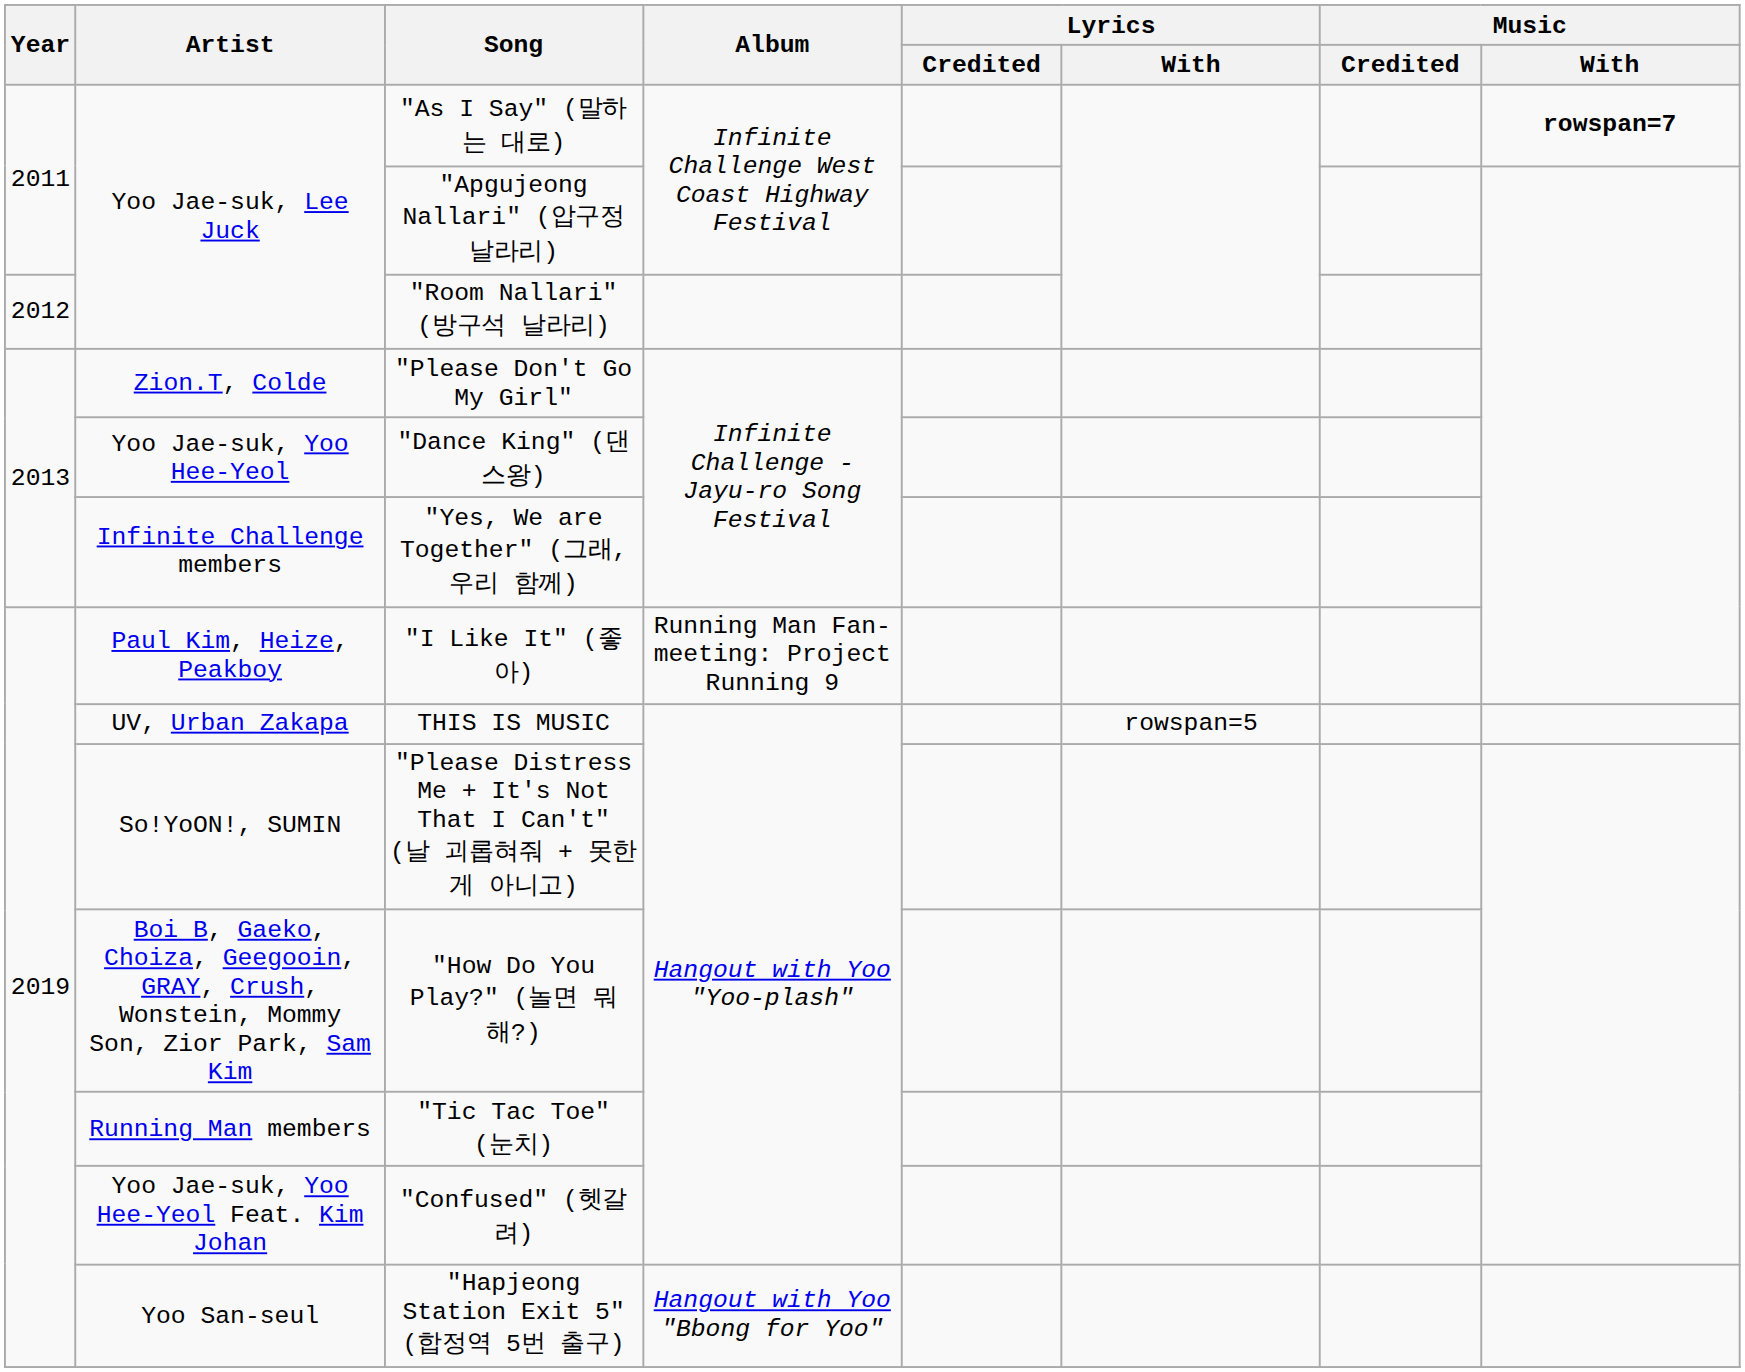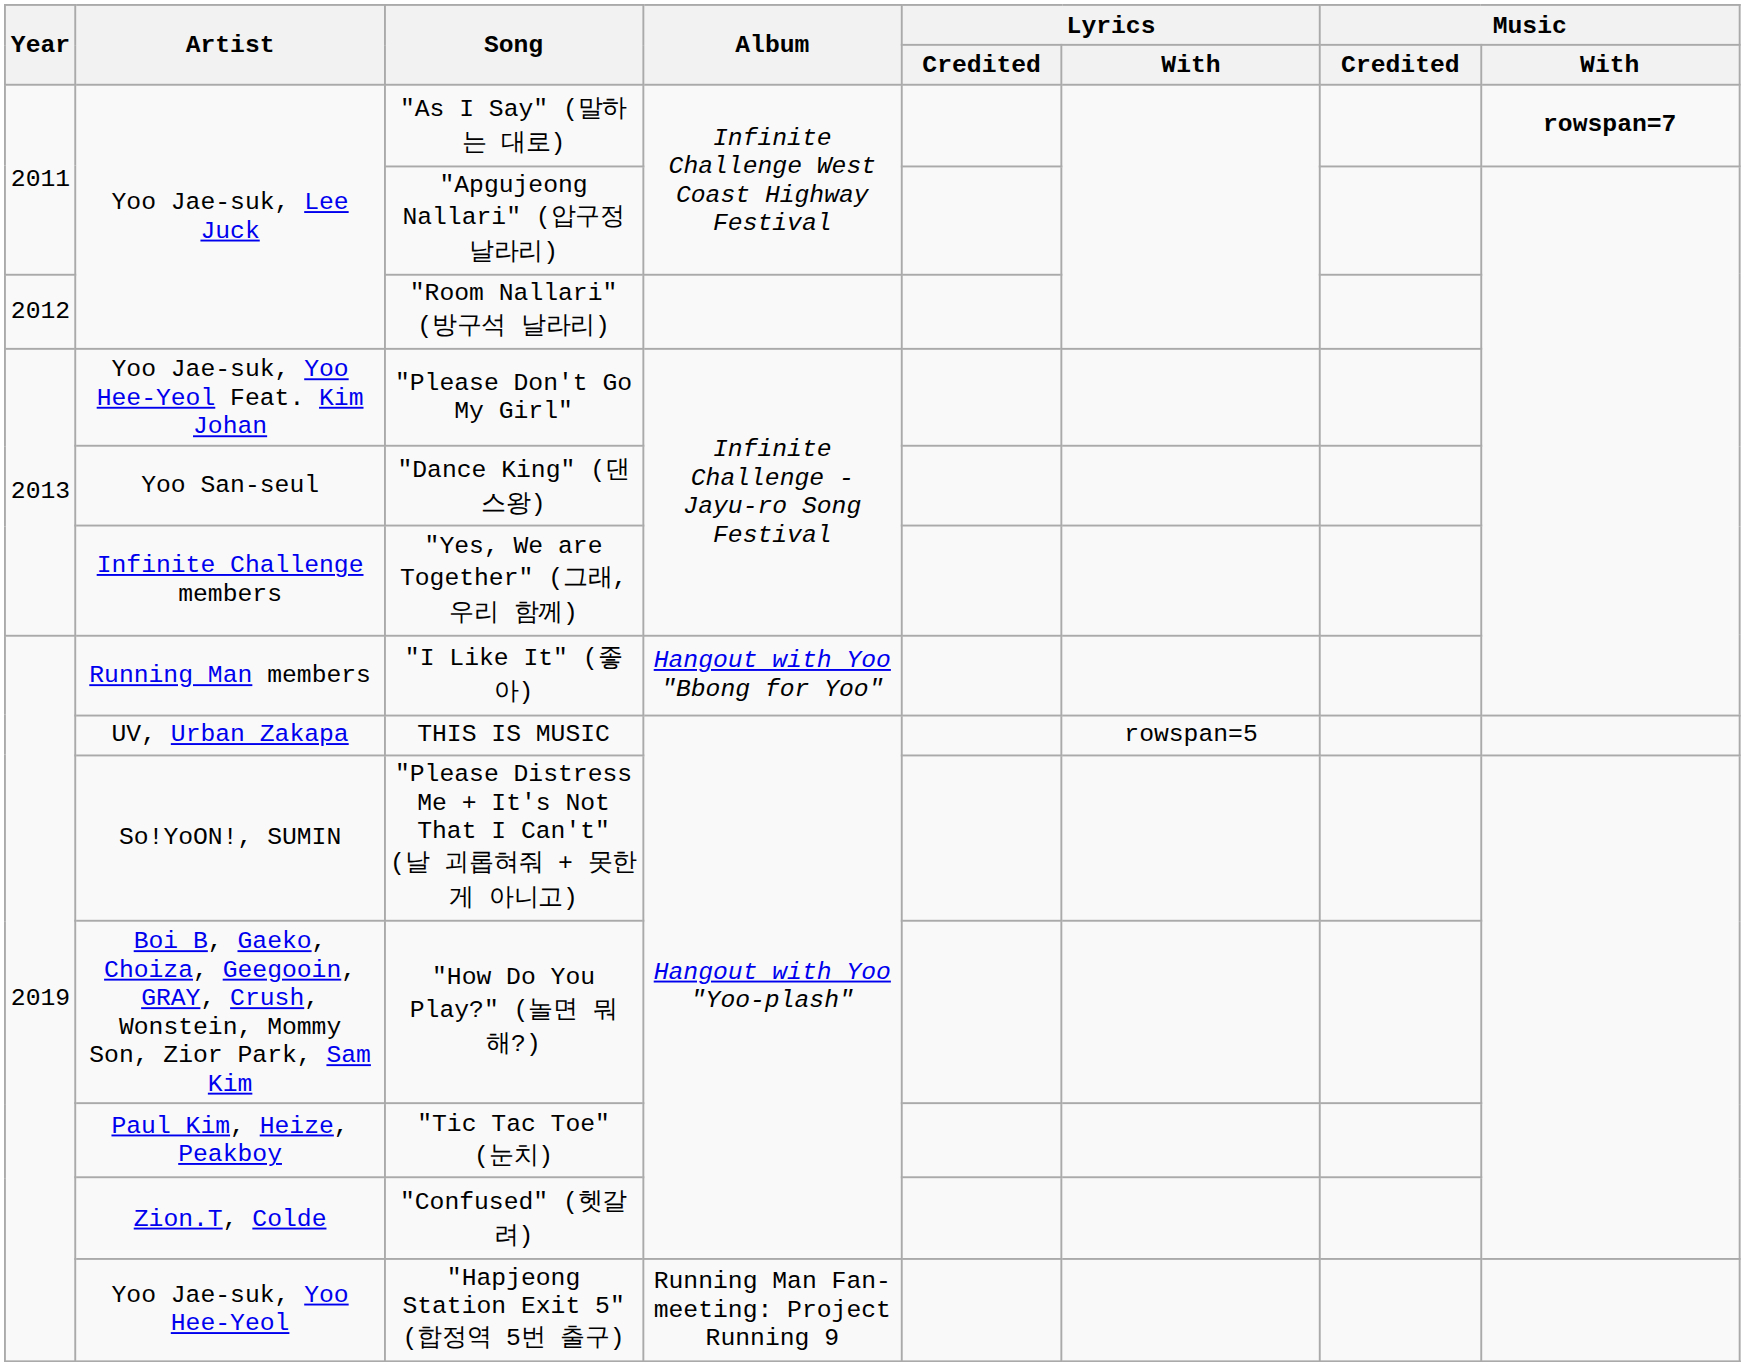(230, 383) Zion.T, Colde -> (230, 397) Yoo Jae-suk, Yoo Hee-Yeol Feat. Kim Johan
(230, 458) Yoo Jae-suk, Yoo Hee-Yeol -> (230, 486) Yoo San-seul
(230, 655) Paul Kim, Heize, Peakboy -> (230, 675) Running Man members
(772, 655) Running Man Fan-meeting: Project Running 9 -> (772, 675) Hangout with Yoo "Bbong for Yoo"
(230, 1129) Running Man members -> (230, 1141) Paul Kim, Heize, Peakboy
(230, 1215) Yoo Jae-suk, Yoo Hee-Yeol Feat. Kim Johan -> (230, 1218) Zion.T, Colde
(230, 1315) Yoo San-seul -> (230, 1310) Yoo Jae-suk, Yoo Hee-Yeol
(772, 1315) Hangout with Yoo "Bbong for Yoo" -> (772, 1310) Running Man Fan-meeting: Project Running 9
